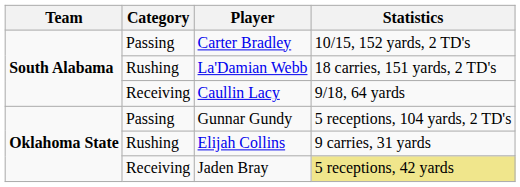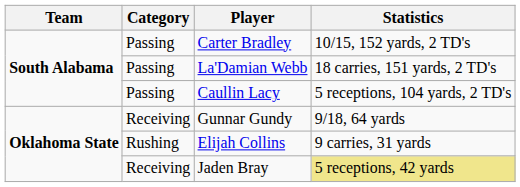(152, 68) Rushing -> (150, 68) Passing
(158, 93) Receiving -> (150, 93) Passing
(360, 93) 9/18, 64 yards -> (413, 93) 5 receptions, 104 yards, 2 TD's
(150, 118) Passing -> (158, 118) Receiving
(413, 118) 5 receptions, 104 yards, 2 TD's -> (360, 118) 9/18, 64 yards
